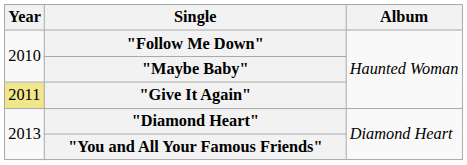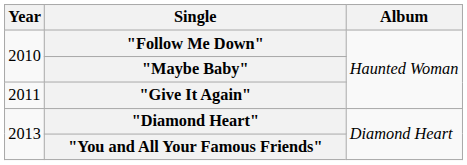(24, 95) khaki background -> (24, 95) no background
